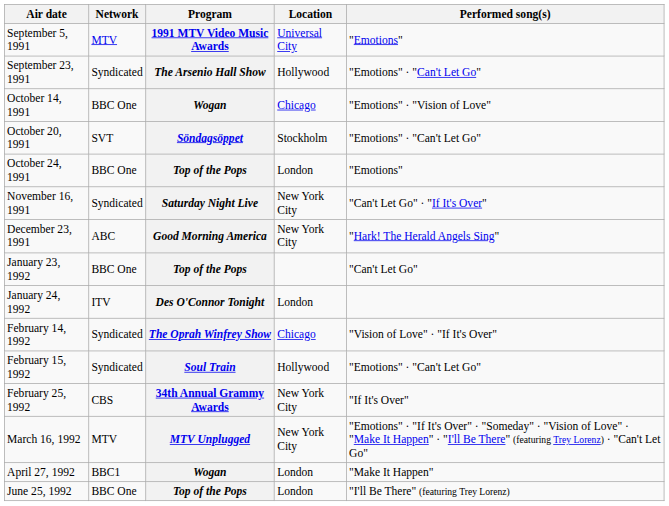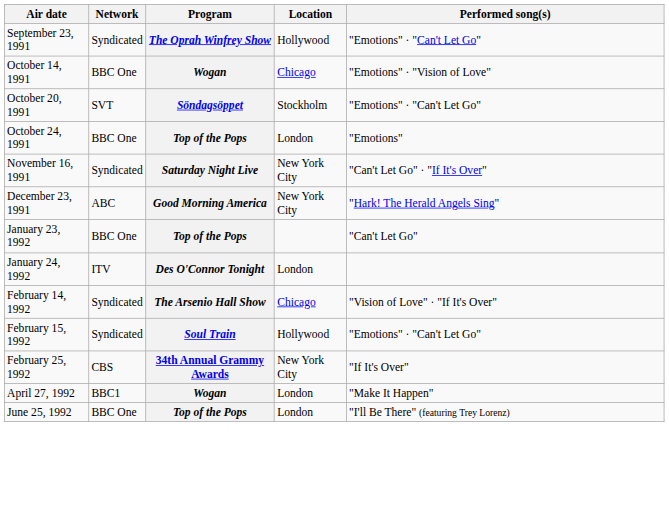- row: (38, 40)
(210, 72) The Arsenio Hall Show -> (210, 40) The Oprah Winfrey Show
(210, 334) The Oprah Winfrey Show -> (210, 301) The Arsenio Hall Show
- row: (44, 439)
